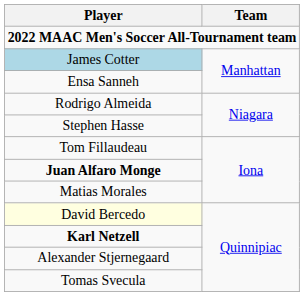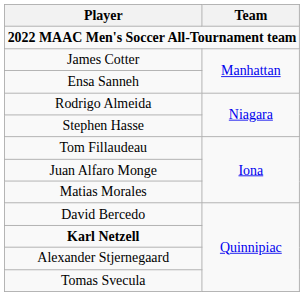(103, 59) lightblue background -> (103, 59) no background
(103, 170) bold -> (103, 170) normal
(103, 214) lightyellow background -> (103, 214) no background
